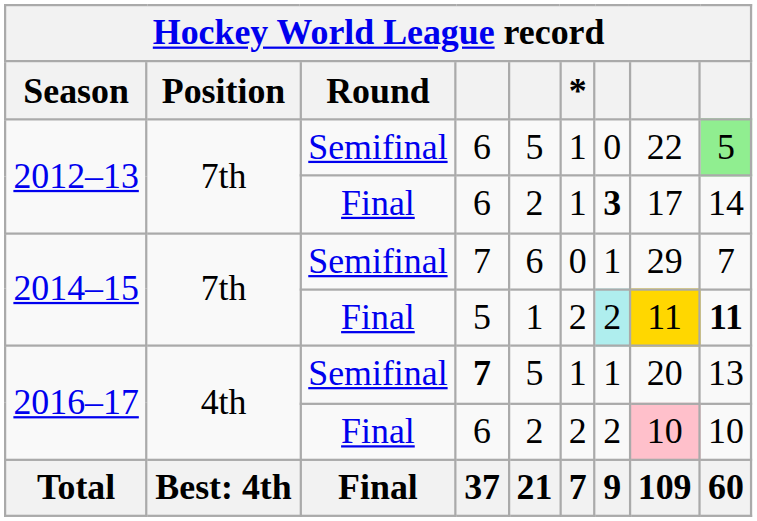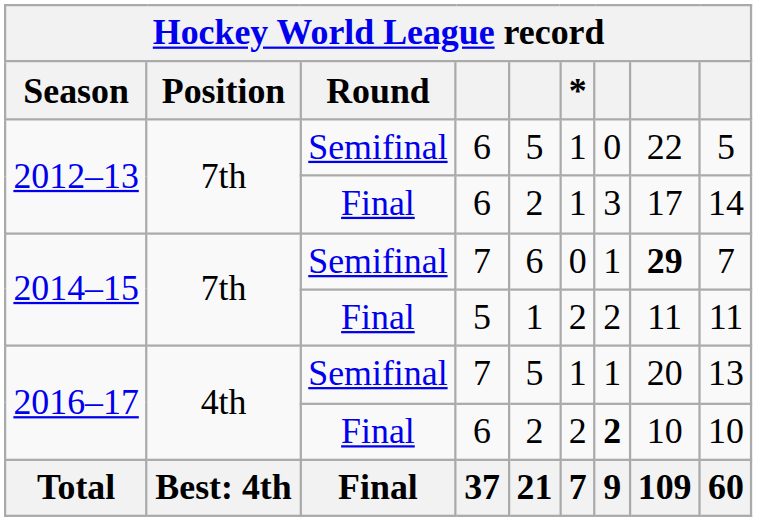(726, 146) lightgreen background -> (726, 146) no background
(612, 203) bold -> (612, 203) normal
(665, 260) normal -> (665, 260) bold
(612, 317) paleturquoise background -> (612, 317) no background
(665, 317) gold background -> (665, 317) no background
(726, 317) bold -> (726, 317) normal
(482, 373) bold -> (482, 373) normal
(612, 430) normal -> (612, 430) bold
(665, 430) pink background -> (665, 430) no background
